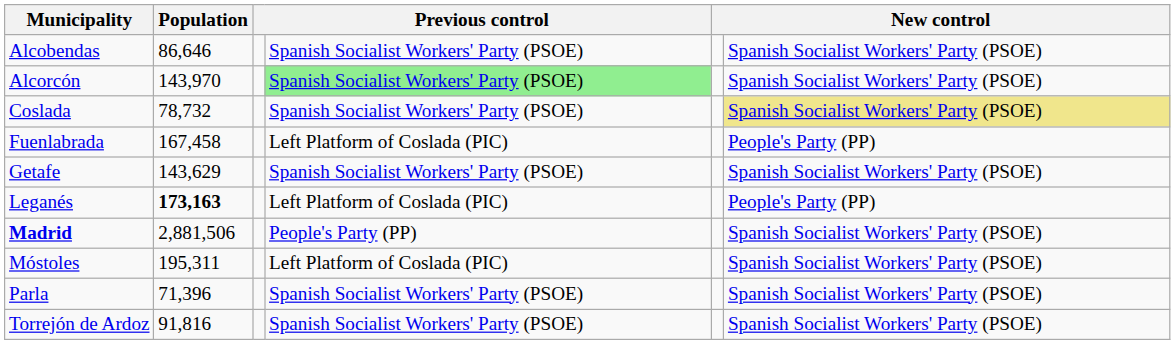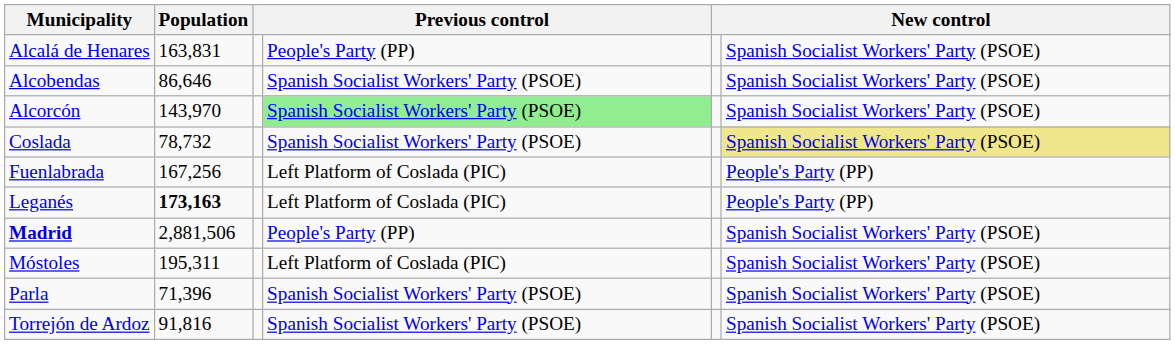+ row: (79, 50)
(190, 141) 167,458 -> (190, 171) 167,256
- row: (35, 171)
